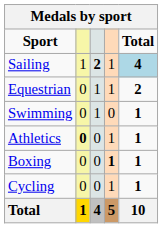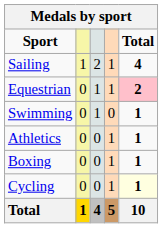(97, 65) bold -> (97, 65) normal
(138, 65) lightblue background -> (138, 65) no background
(138, 89) no background -> (138, 89) pink background
(83, 138) bold -> (83, 138) normal
(111, 162) bold -> (111, 162) normal
(138, 186) no background -> (138, 186) lightyellow background
